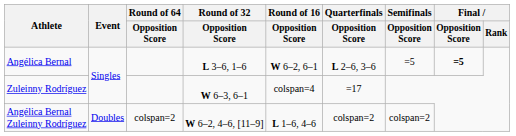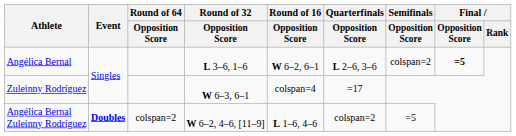(409, 61) =5 -> (411, 61) colspan=2
(108, 118) normal -> (108, 118) bold
(409, 118) colspan=2 -> (411, 118) =5
